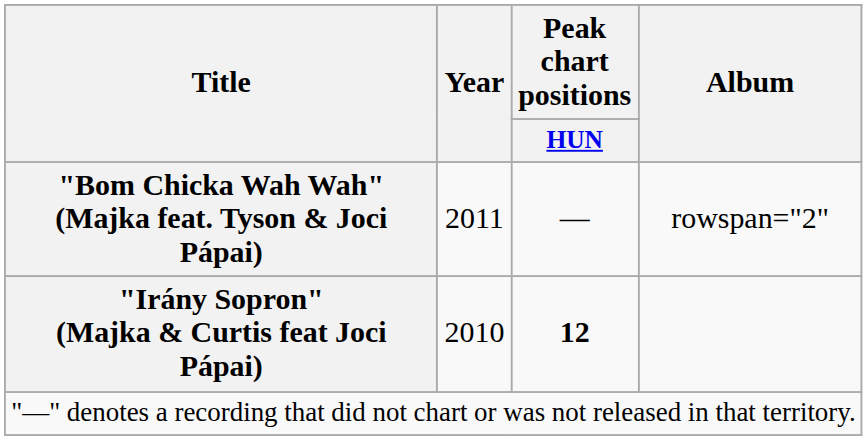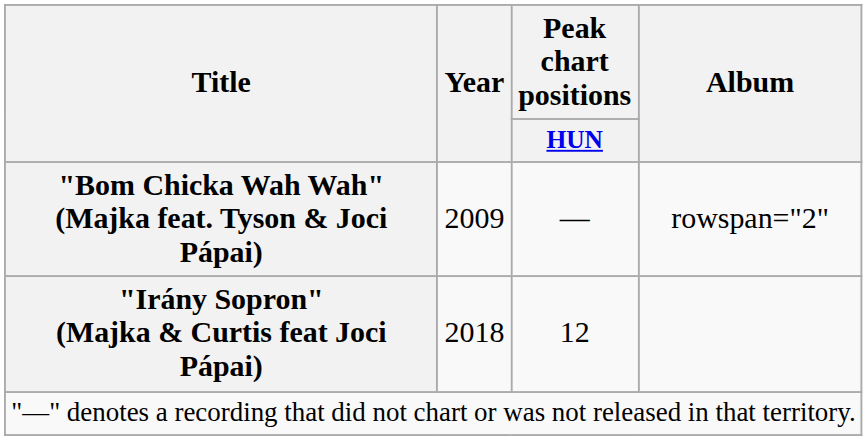(474, 218) 2011 -> (474, 218) 2009
(474, 333) 2010 -> (474, 333) 2018
(575, 333) bold -> (575, 333) normal
